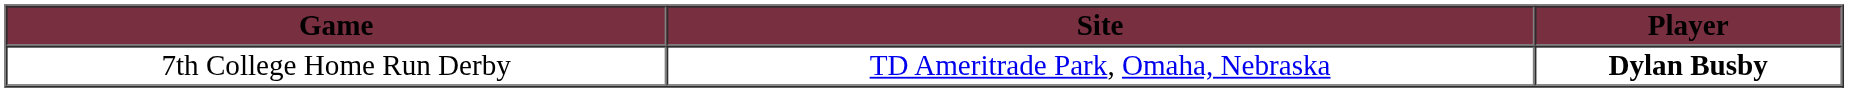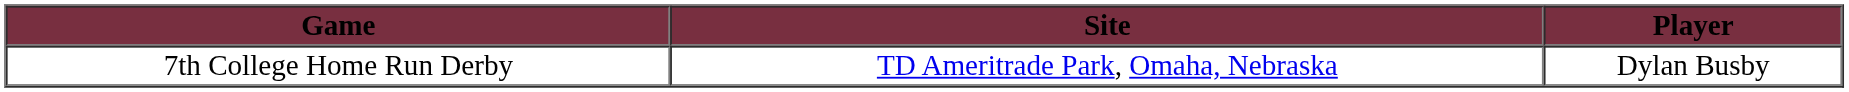(1688, 65) bold -> (1693, 65) normal
